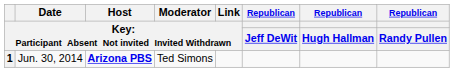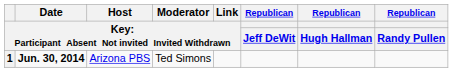(50, 59) normal -> (51, 59) bold
(120, 59) bold -> (120, 59) normal
